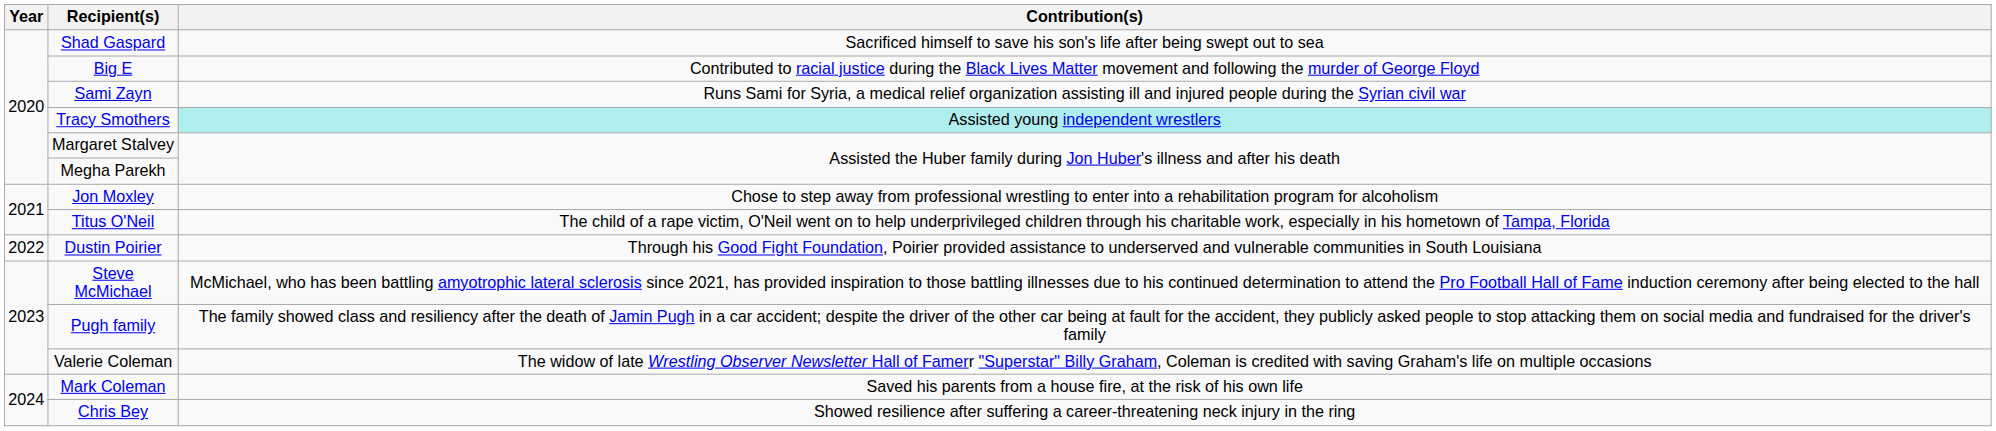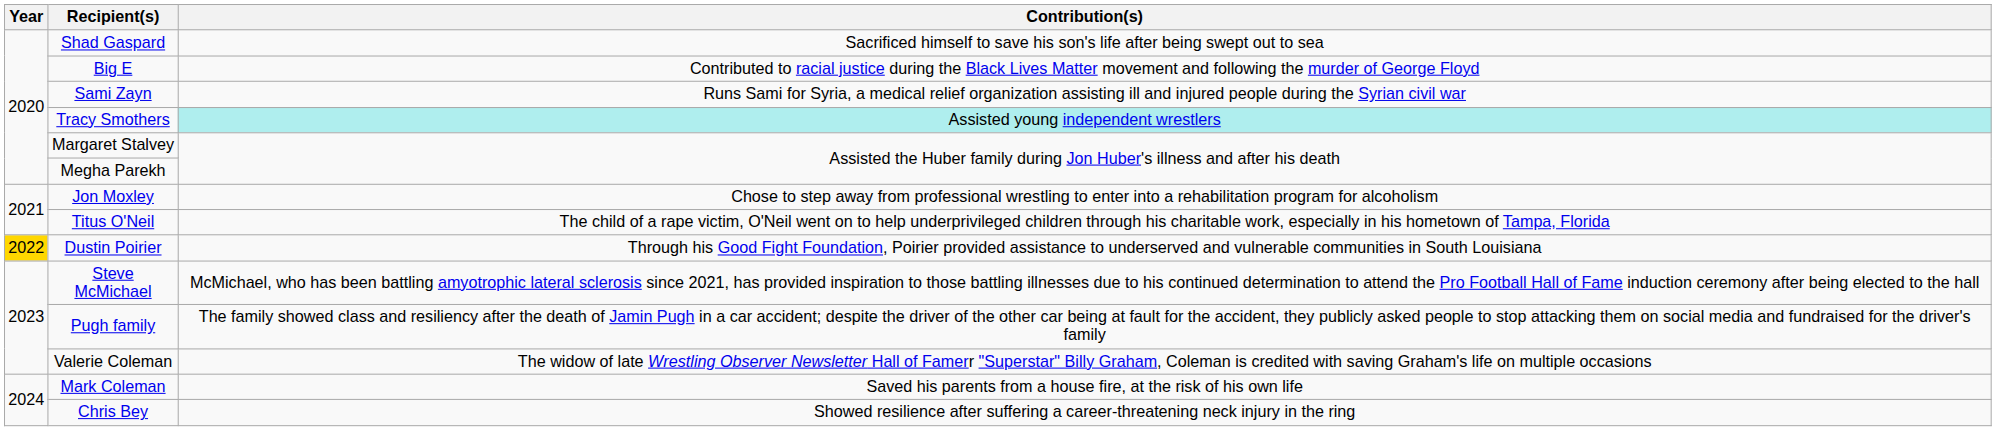(26, 247) no background -> (26, 247) gold background
